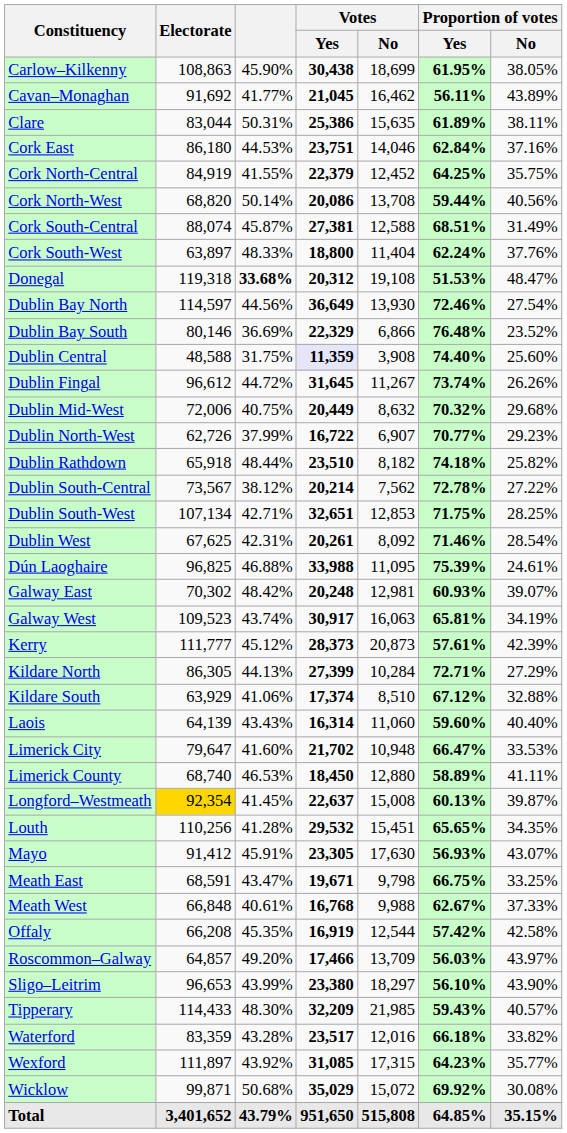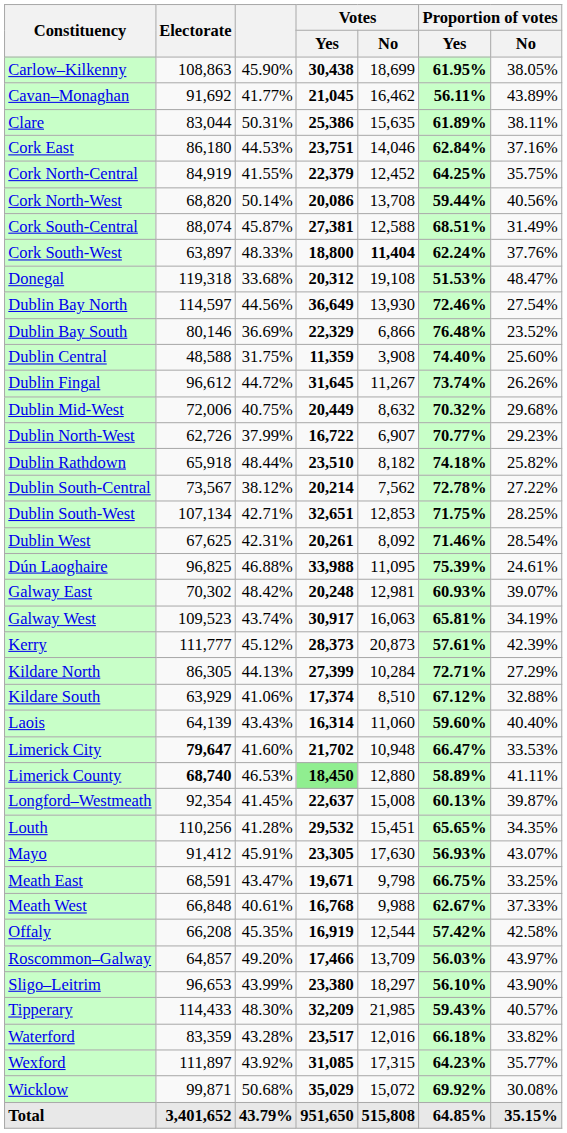(393, 252) normal -> (393, 252) bold
(266, 278) bold -> (267, 278) normal
(332, 357) lavender background -> (332, 357) no background
(209, 749) normal -> (209, 749) bold
(209, 775) normal -> (209, 775) bold
(331, 775) no background -> (331, 775) lightgreen background
(209, 801) gold background -> (209, 801) no background
